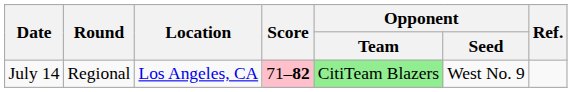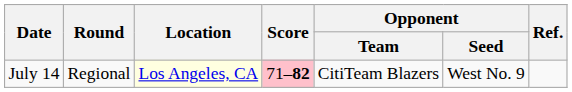(198, 73) no background -> (198, 73) lightyellow background
(378, 73) lightgreen background -> (378, 73) no background
